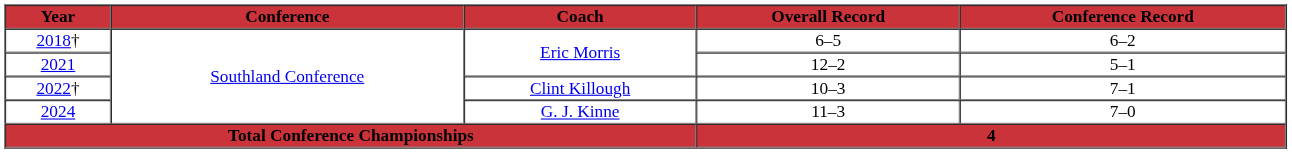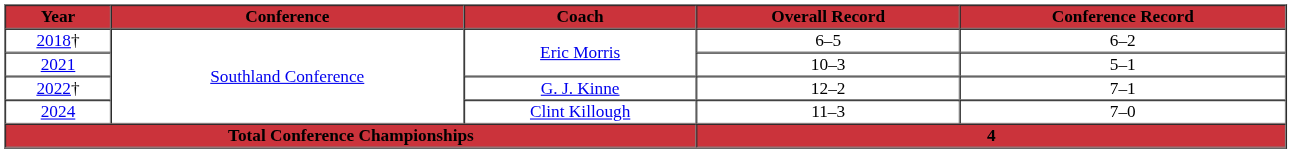(828, 64) 12–2 -> (828, 64) 10–3
(580, 88) Clint Killough -> (580, 88) G. J. Kinne
(828, 88) 10–3 -> (828, 88) 12–2
(580, 111) G. J. Kinne -> (580, 111) Clint Killough
